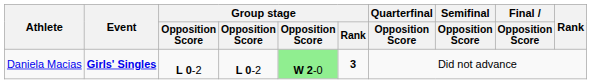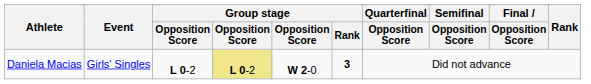(122, 65) bold -> (119, 65) normal
(248, 71) no background -> (242, 71) khaki background
(308, 71) lightgreen background -> (302, 71) no background
